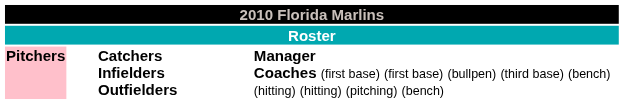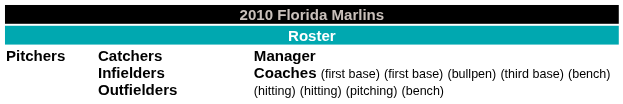(36, 56) pink background -> (36, 56) no background
